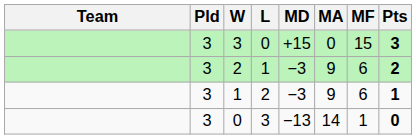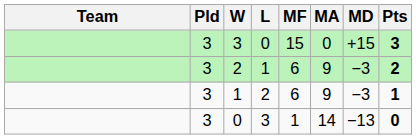columns swapped: (363, 17) <-> (297, 17)
